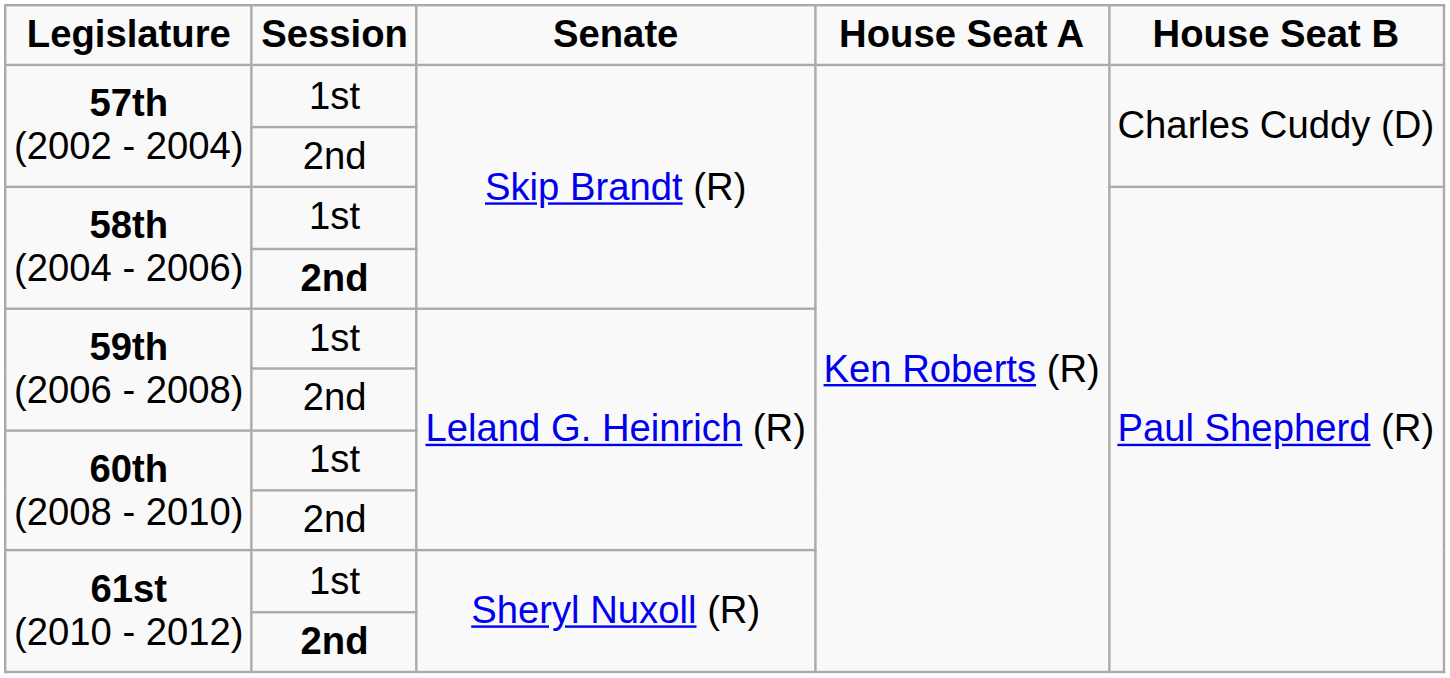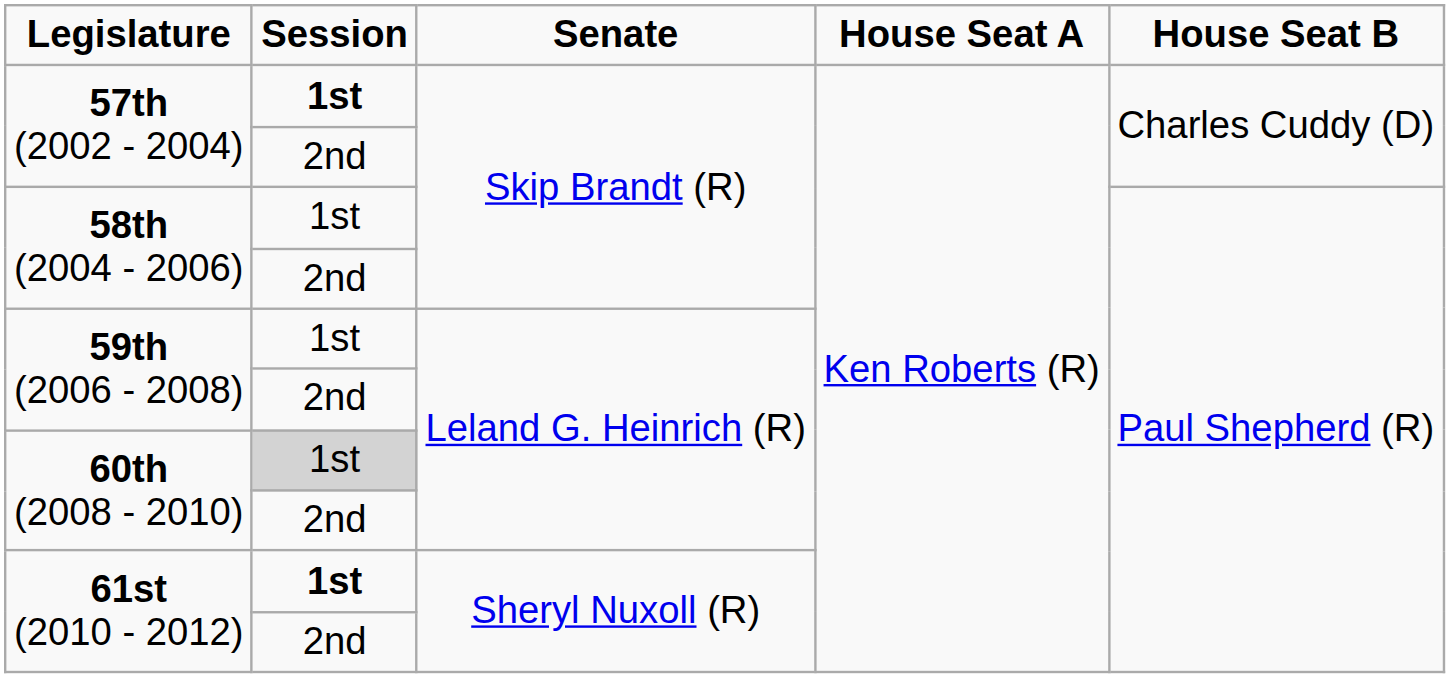(335, 95) normal -> (335, 95) bold
(335, 277) bold -> (335, 277) normal
(335, 459) no background -> (335, 459) lightgrey background
(335, 580) normal -> (335, 580) bold
(335, 641) bold -> (335, 641) normal
